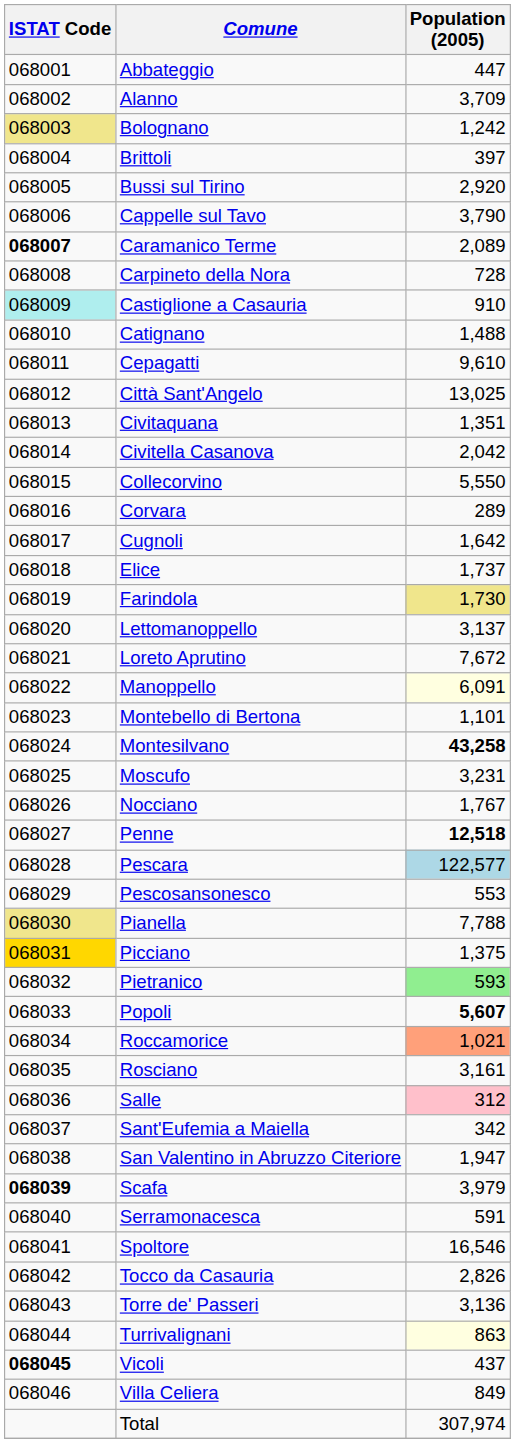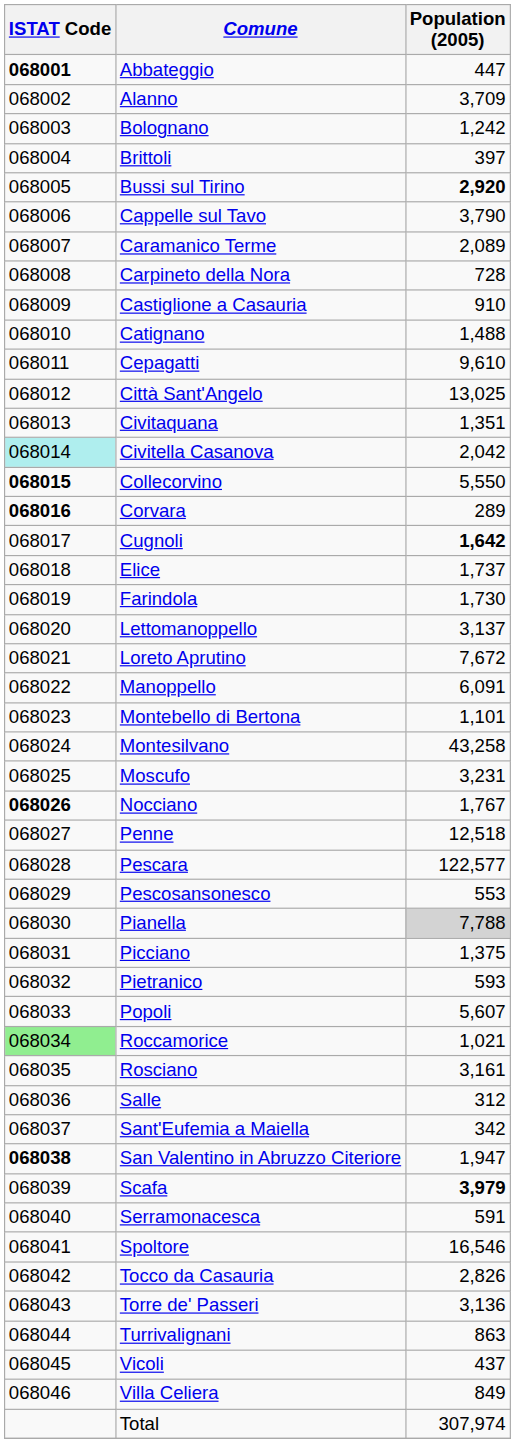(40, 69) normal -> (40, 69) bold
(40, 128) khaki background -> (40, 128) no background
(482, 187) normal -> (482, 187) bold
(40, 246) bold -> (40, 246) normal
(40, 305) paleturquoise background -> (40, 305) no background
(40, 452) no background -> (40, 452) paleturquoise background
(40, 481) normal -> (40, 481) bold
(40, 511) normal -> (40, 511) bold
(482, 540) normal -> (482, 540) bold
(482, 599) khaki background -> (482, 599) no background
(482, 687) lightyellow background -> (482, 687) no background
(477, 746) bold -> (477, 746) normal
(40, 805) normal -> (40, 805) bold
(477, 834) bold -> (477, 834) normal
(472, 864) lightblue background -> (472, 864) no background
(40, 923) khaki background -> (40, 923) no background
(482, 923) no background -> (482, 923) lightgrey background
(40, 952) gold background -> (40, 952) no background
(490, 982) lightgreen background -> (490, 982) no background
(482, 1011) bold -> (482, 1011) normal
(40, 1040) no background -> (40, 1040) lightgreen background
(482, 1040) lightsalmon background -> (482, 1040) no background
(490, 1099) pink background -> (490, 1099) no background
(40, 1158) normal -> (40, 1158) bold
(40, 1188) bold -> (40, 1188) normal
(482, 1188) normal -> (482, 1188) bold
(490, 1335) lightyellow background -> (490, 1335) no background
(40, 1364) bold -> (40, 1364) normal
